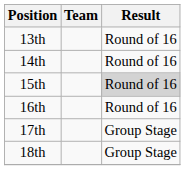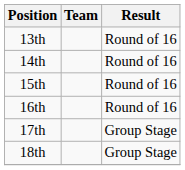(141, 84) lightgrey background -> (141, 84) no background
